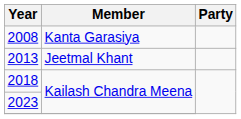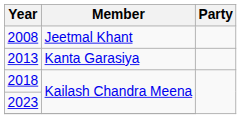(92, 37) Kanta Garasiya -> (89, 37) Jeetmal Khant
(89, 59) Jeetmal Khant -> (92, 59) Kanta Garasiya
